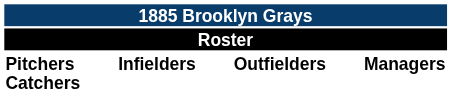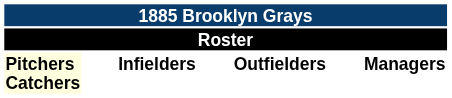(43, 73) no background -> (43, 73) lightyellow background
